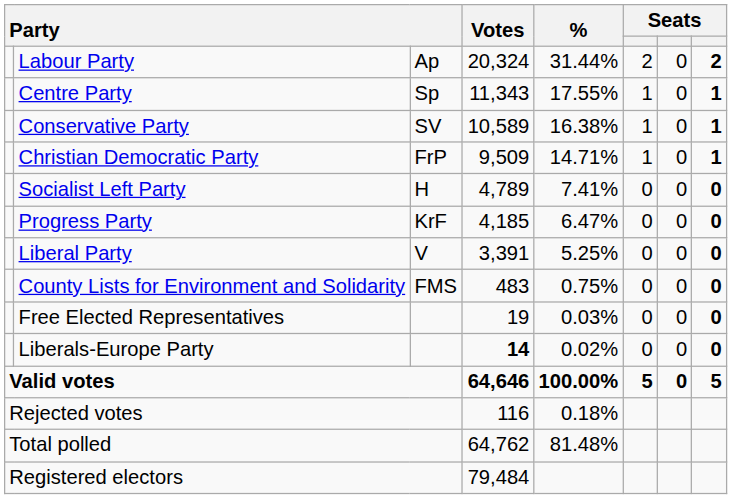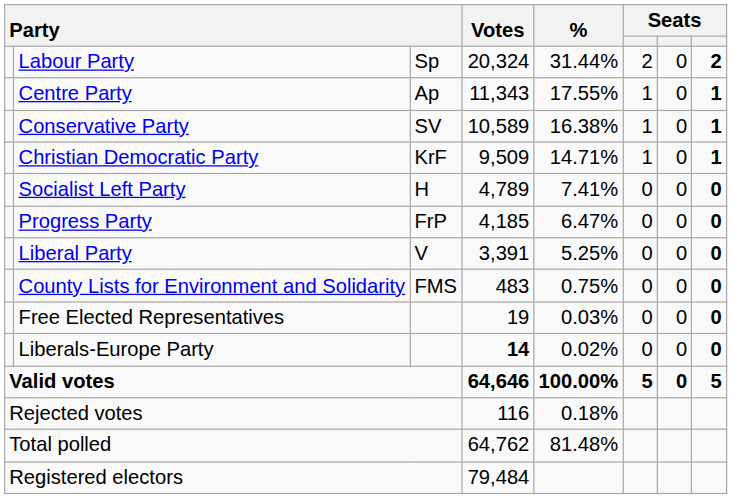(427, 61) Ap -> (427, 61) Sp
(427, 93) Sp -> (427, 93) Ap
(431, 157) FrP -> (431, 157) KrF
(431, 221) KrF -> (431, 221) FrP
